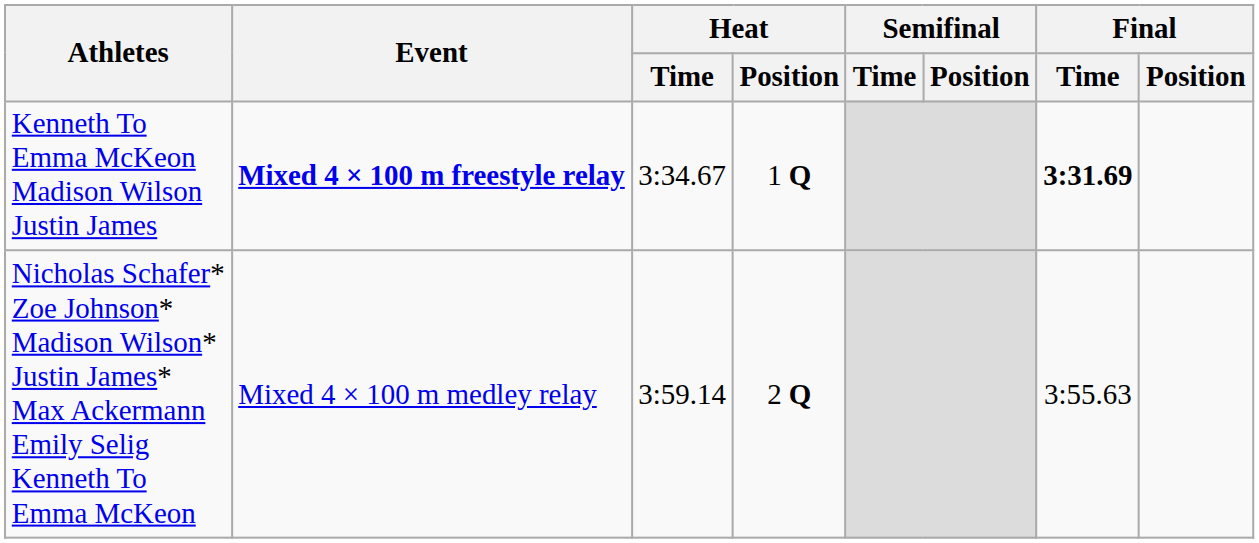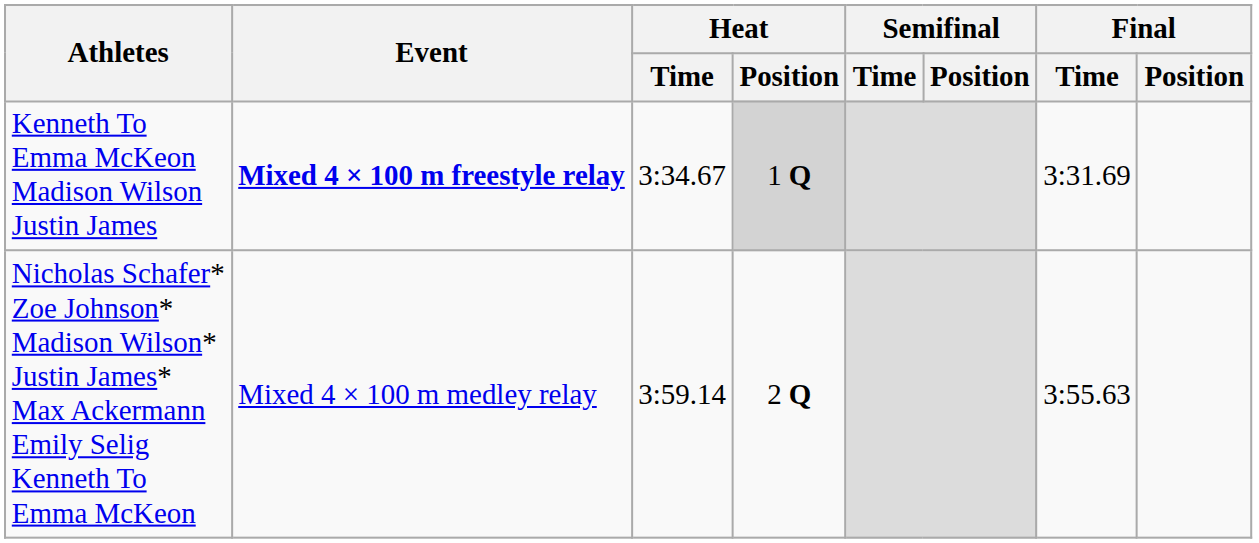(789, 175) no background -> (789, 175) lightgrey background
(1088, 175) bold -> (1087, 175) normal
